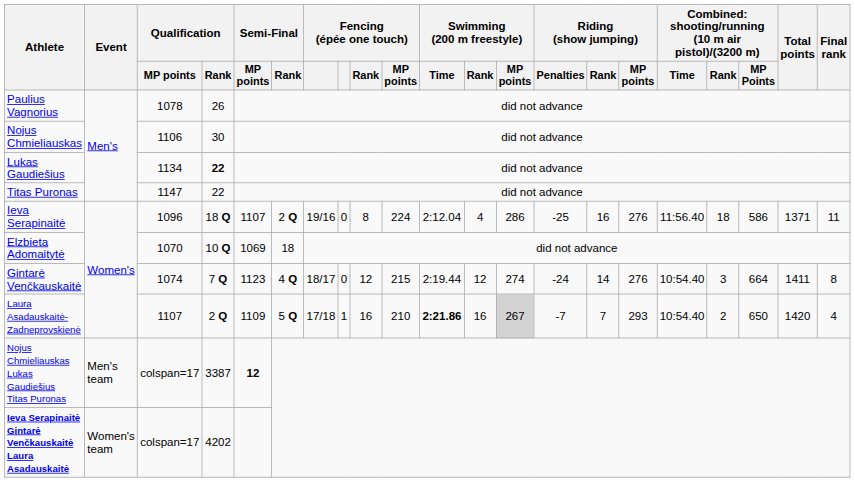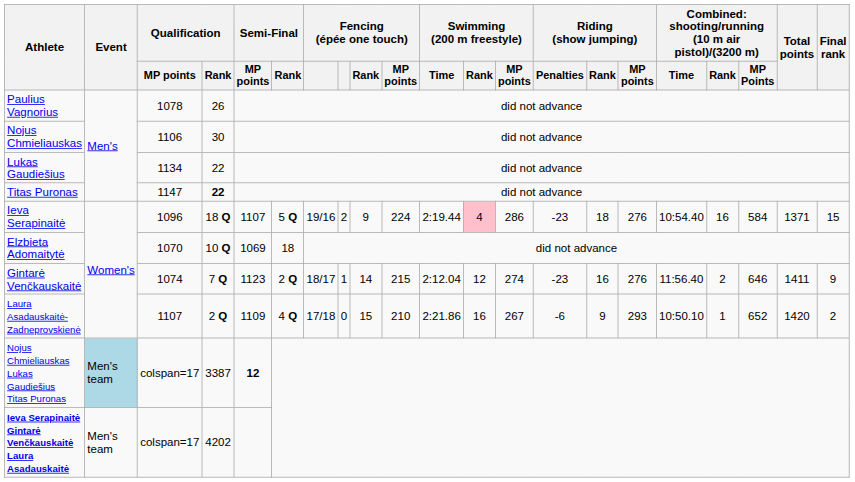(218, 168) bold -> (218, 168) normal
(218, 193) normal -> (218, 193) bold
(288, 217) 2 Q -> (288, 217) 5 Q
(344, 217) 0 -> (344, 217) 2
(366, 217) 8 -> (366, 217) 9
(442, 217) 2:12.04 -> (442, 217) 2:19.44
(480, 217) no background -> (479, 217) pink background
(561, 217) -25 -> (560, 217) -23
(603, 217) 16 -> (602, 217) 18
(682, 217) 11:56.40 -> (681, 217) 10:54.40
(723, 217) 18 -> (722, 217) 16
(758, 217) 586 -> (758, 217) 584
(834, 217) 11 -> (833, 217) 15
(288, 279) 4 Q -> (288, 279) 2 Q
(344, 279) 0 -> (344, 279) 1
(366, 279) 12 -> (366, 279) 14
(442, 279) 2:19.44 -> (442, 279) 2:12.04
(561, 279) -24 -> (560, 279) -23
(603, 279) 14 -> (602, 279) 16
(682, 279) 10:54.40 -> (681, 279) 11:56.40
(723, 279) 3 -> (722, 279) 2
(758, 279) 664 -> (758, 279) 646
(834, 279) 8 -> (833, 279) 9
(288, 317) 5 Q -> (288, 317) 4 Q
(344, 317) 1 -> (344, 317) 0
(366, 317) 16 -> (366, 317) 15
(442, 317) bold -> (442, 317) normal
(515, 317) lightgrey background -> (514, 317) no background
(561, 317) -7 -> (560, 317) -6
(603, 317) 7 -> (602, 317) 9
(682, 317) 10:54.40 -> (681, 317) 10:50.10
(723, 317) 2 -> (722, 317) 1
(758, 317) 650 -> (758, 317) 652
(834, 317) 4 -> (833, 317) 2
(103, 373) no background -> (103, 373) lightblue background
(111, 443) Women's team -> (103, 443) Men's team
